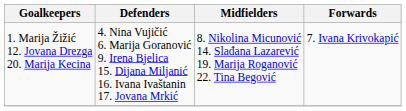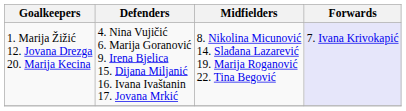(353, 38) no background -> (353, 38) lavender background
